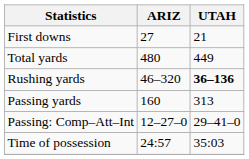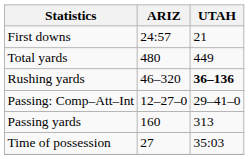(147, 36) 27 -> (156, 36) 24:57
rows swapped: (44, 100) <-> (71, 122)
(156, 143) 24:57 -> (147, 143) 27
